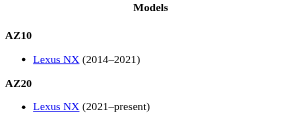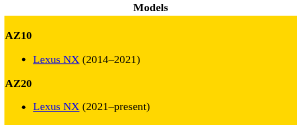(151, 71) no background -> (151, 71) gold background
